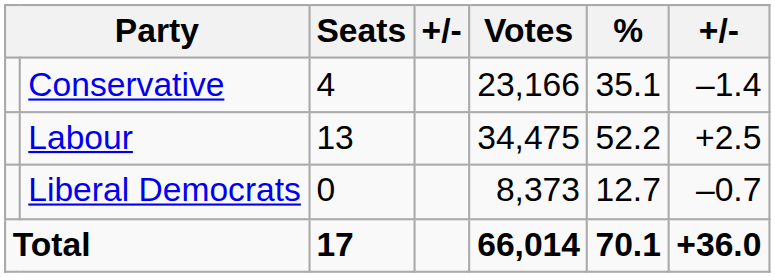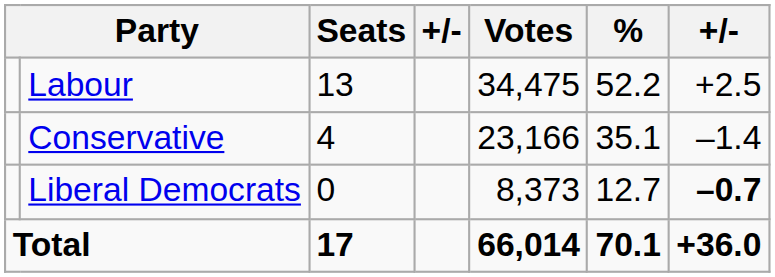rows swapped: (81, 137) <-> (126, 84)
(729, 191) normal -> (729, 191) bold
